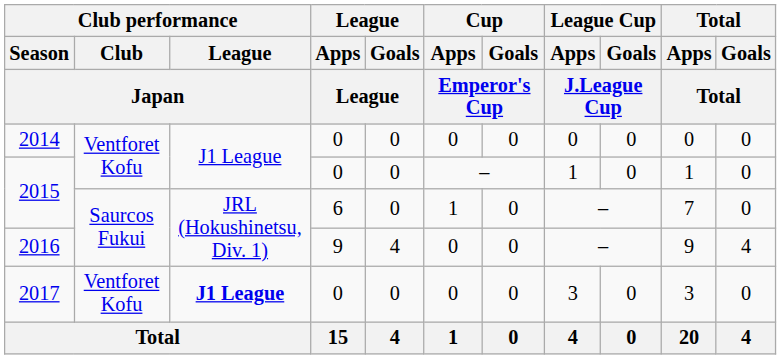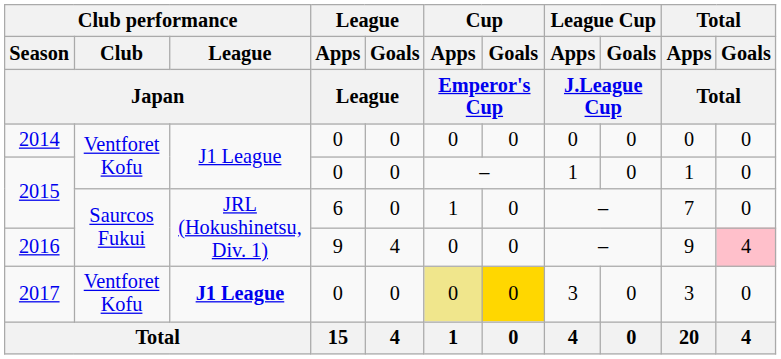(746, 246) no background -> (746, 246) pink background
(453, 293) no background -> (453, 293) khaki background
(513, 293) no background -> (513, 293) gold background
